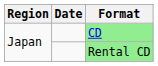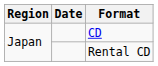(95, 33) lightgreen background -> (95, 33) no background
(119, 52) lightgreen background -> (119, 52) no background
